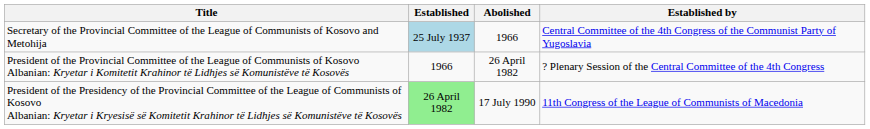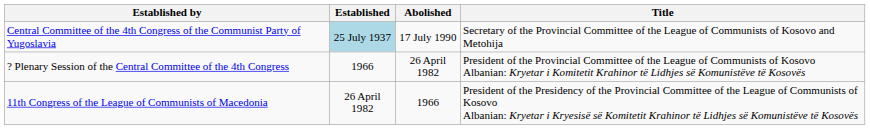columns swapped: (206, 13) <-> (702, 13)
(507, 36) 1966 -> (428, 36) 17 July 1990
(442, 103) lightgreen background -> (362, 103) no background
(507, 103) 17 July 1990 -> (428, 103) 1966
